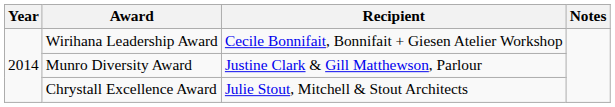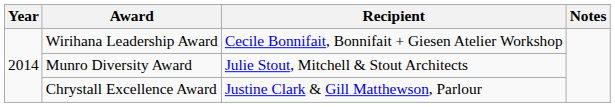(353, 65) Justine Clark & Gill Matthewson, Parlour -> (346, 65) Julie Stout, Mitchell & Stout Architects
(346, 89) Julie Stout, Mitchell & Stout Architects -> (353, 89) Justine Clark & Gill Matthewson, Parlour
